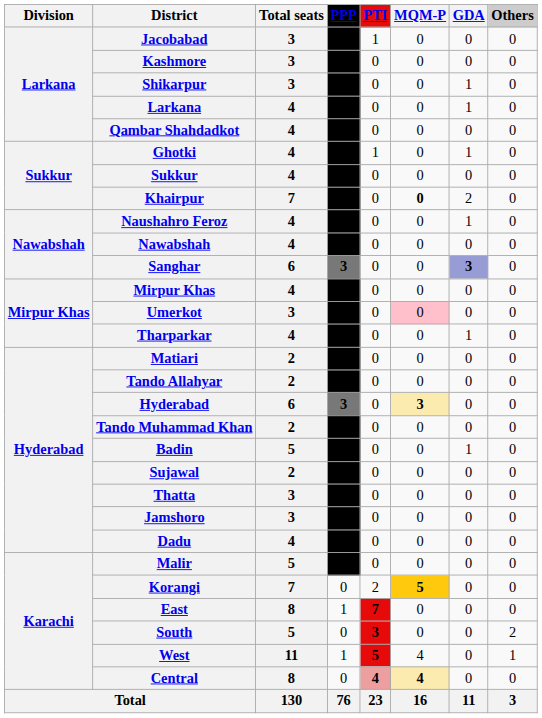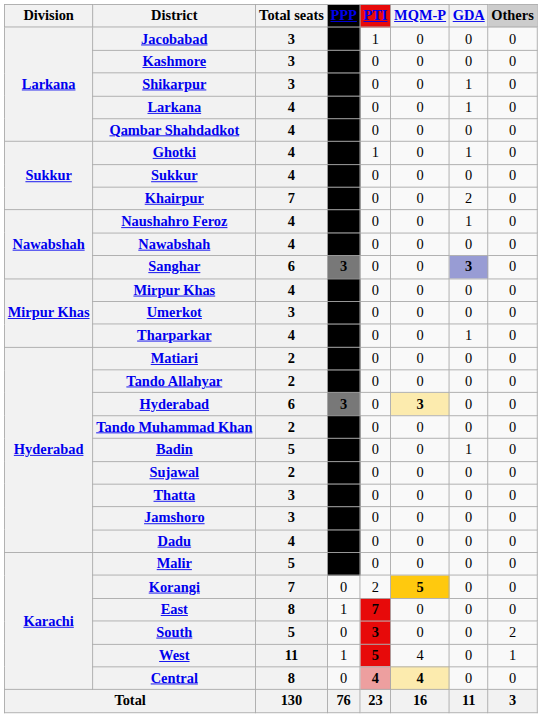(420, 198) bold -> (420, 198) normal
(420, 312) pink background -> (420, 312) no background
